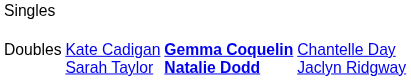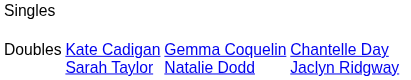(229, 58) bold -> (225, 58) normal
